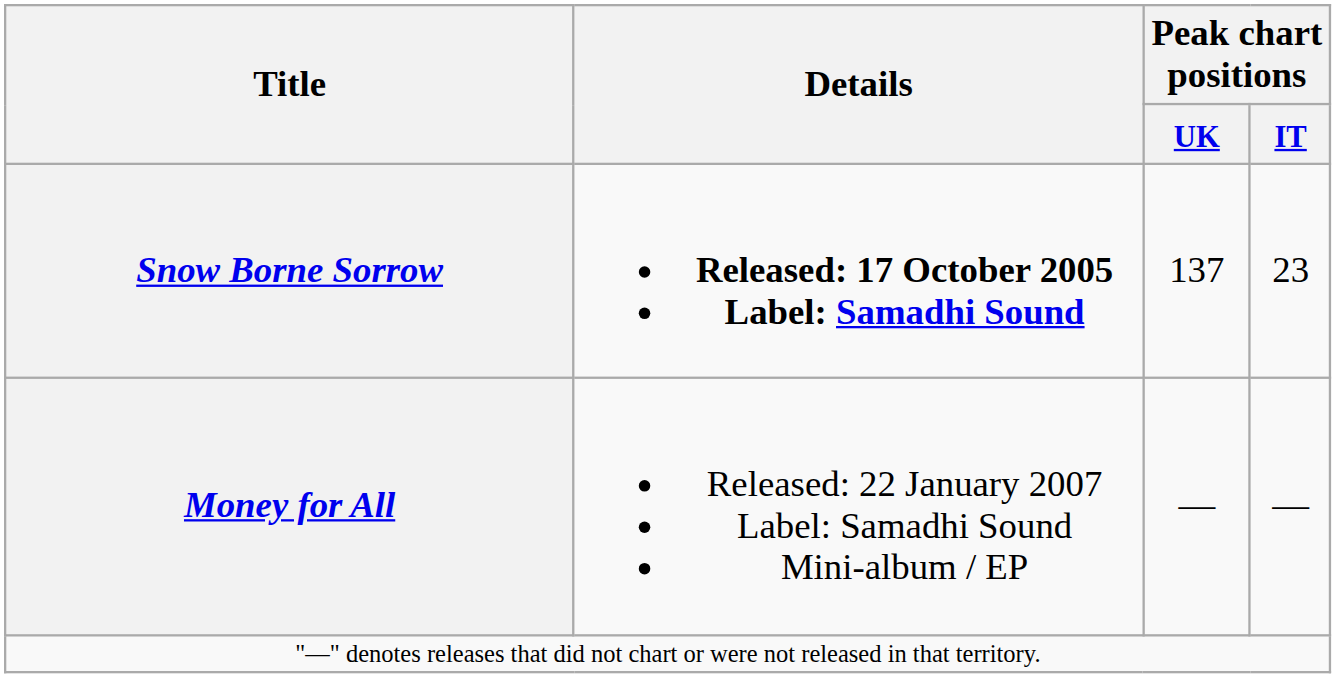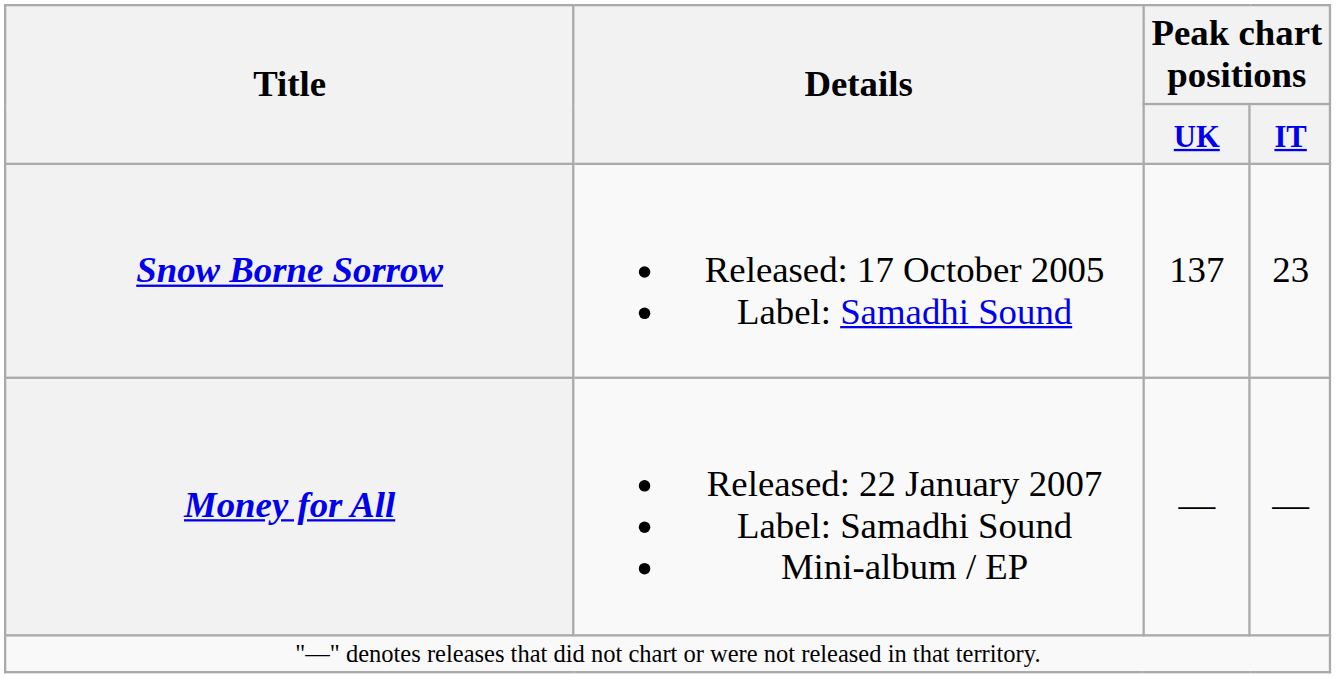(859, 291) bold -> (859, 291) normal
